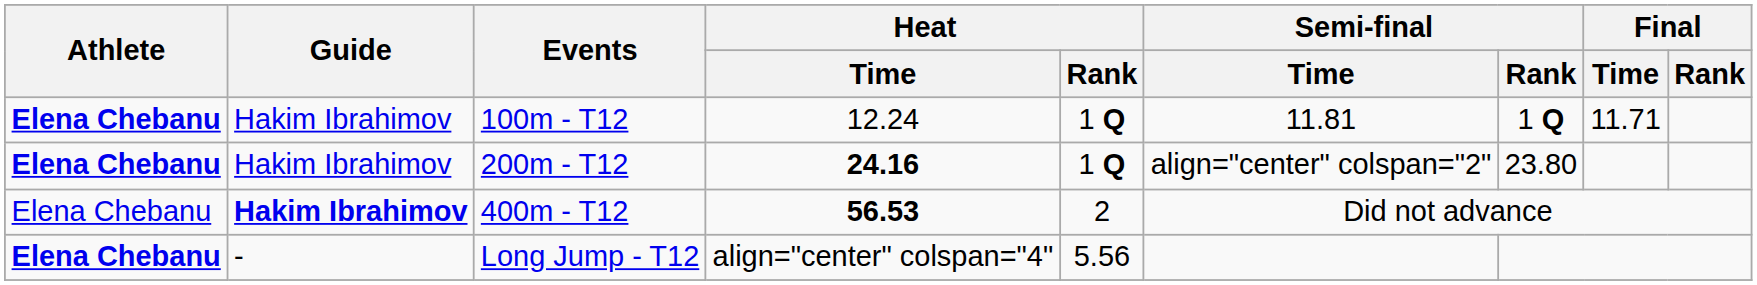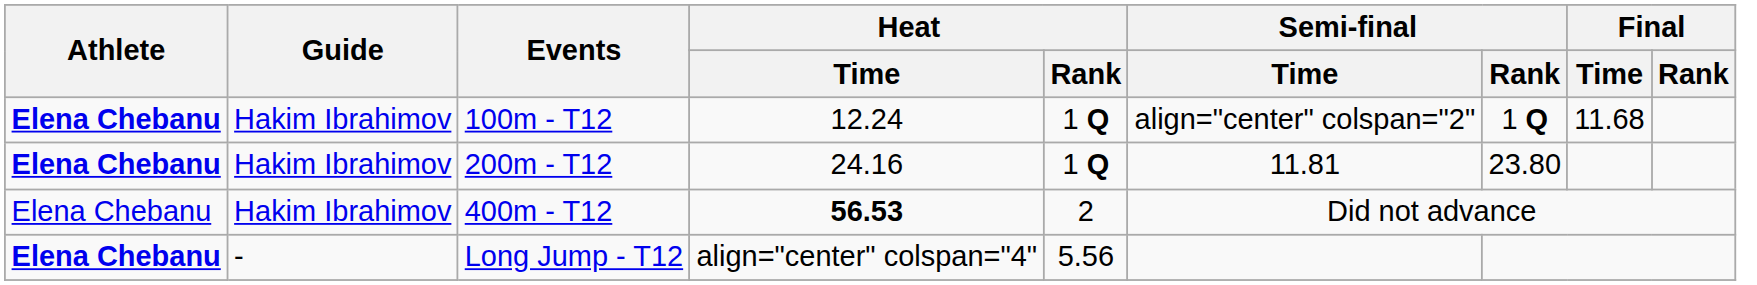(1321, 119) 11.81 -> (1305, 119) align="center" colspan="2"
(1626, 119) 11.71 -> (1610, 119) 11.68
(883, 165) bold -> (867, 165) normal
(1321, 165) align="center" colspan="2" -> (1305, 165) 11.81
(351, 211) bold -> (343, 211) normal
